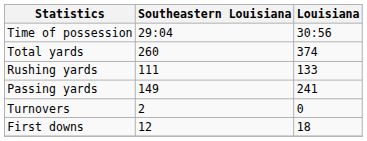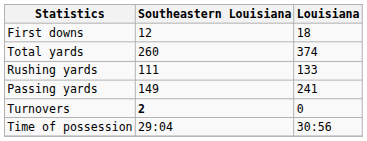rows swapped: (46, 127) <-> (70, 33)
(142, 108) normal -> (142, 108) bold
